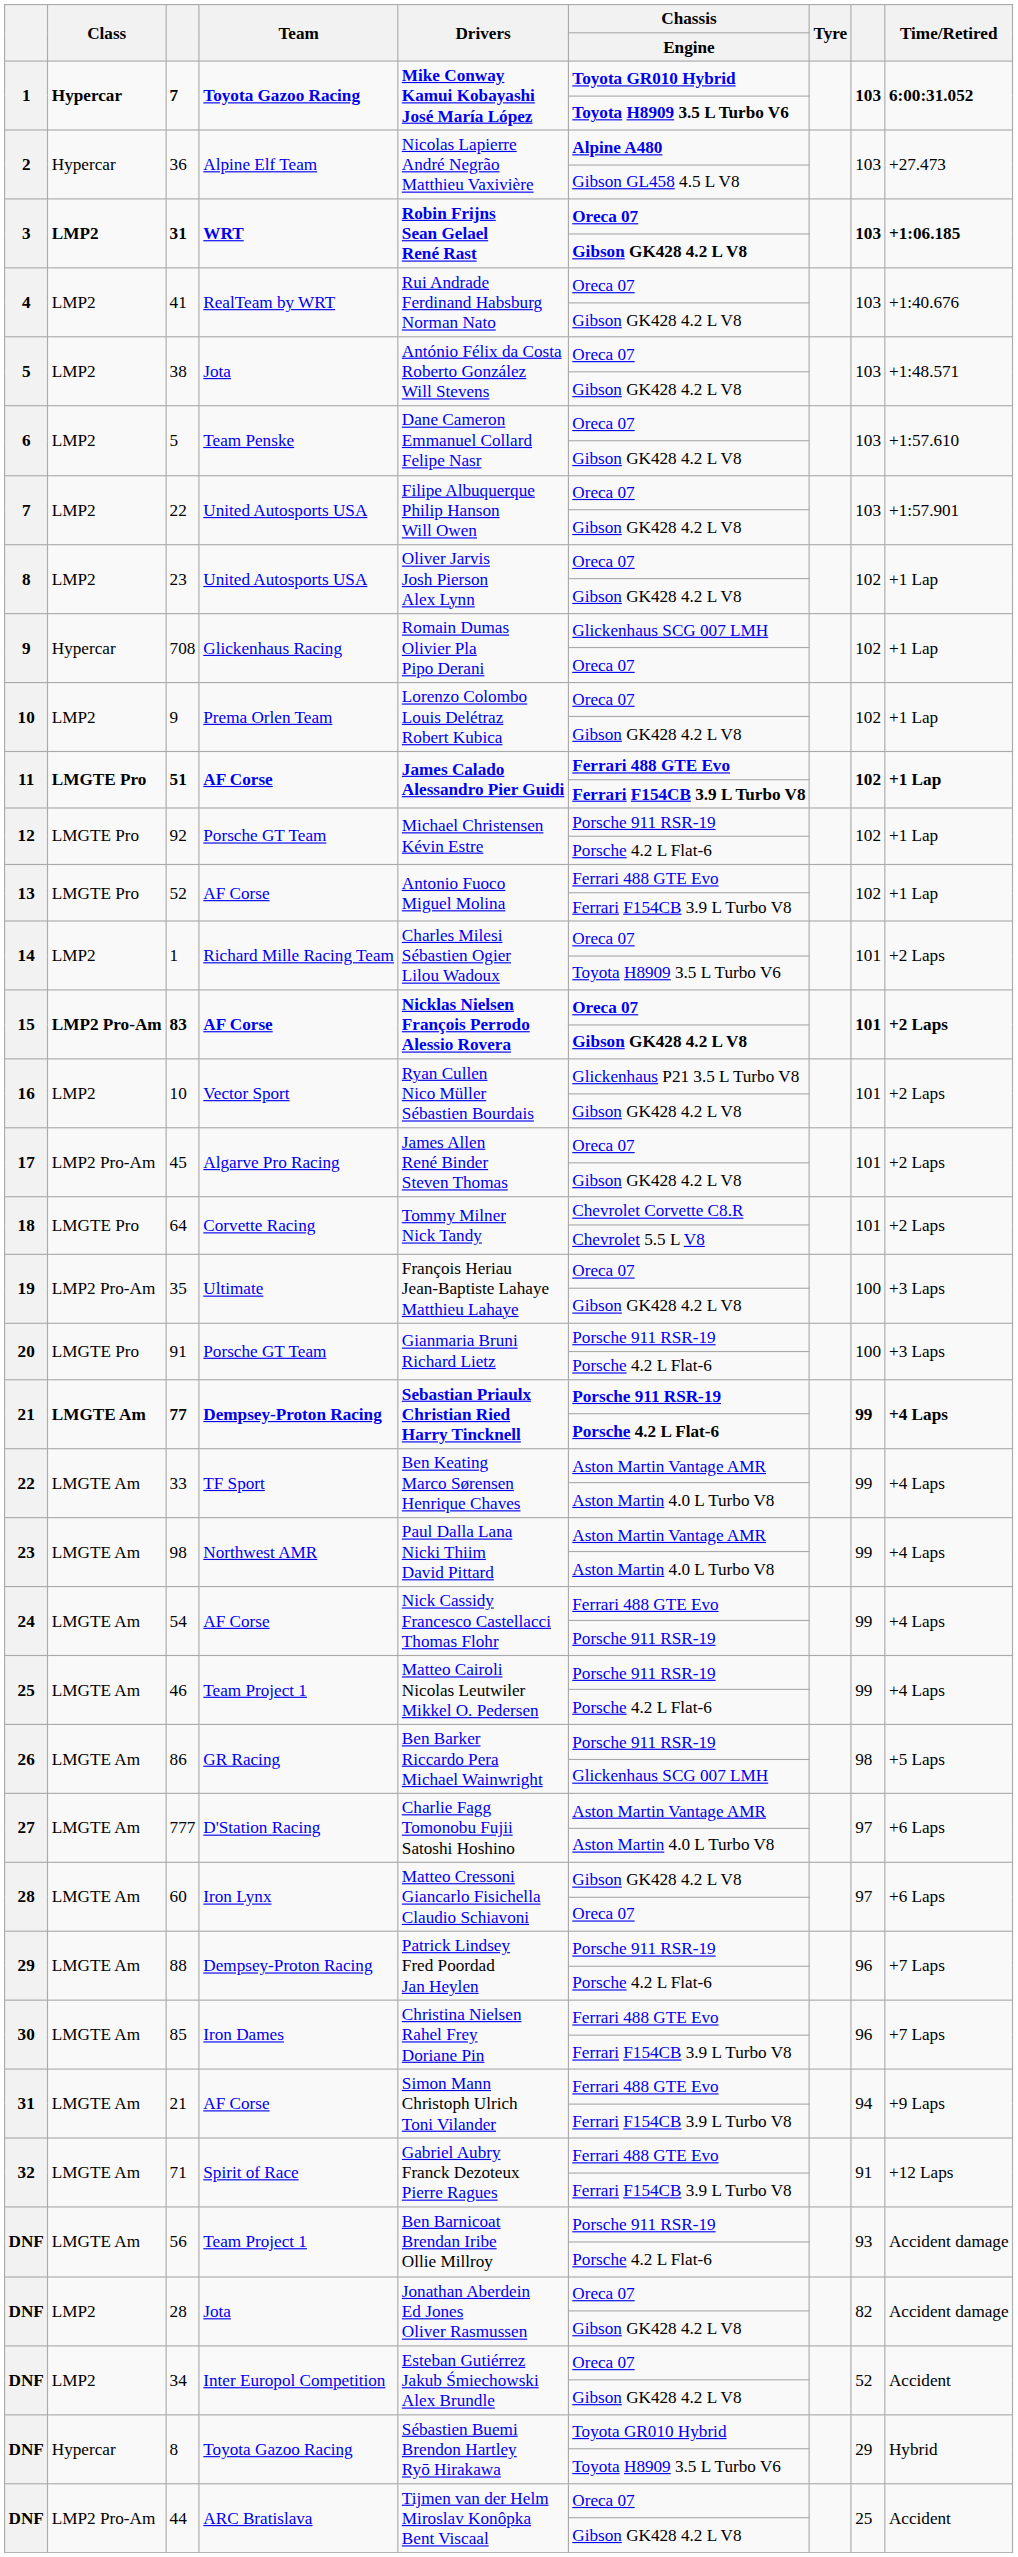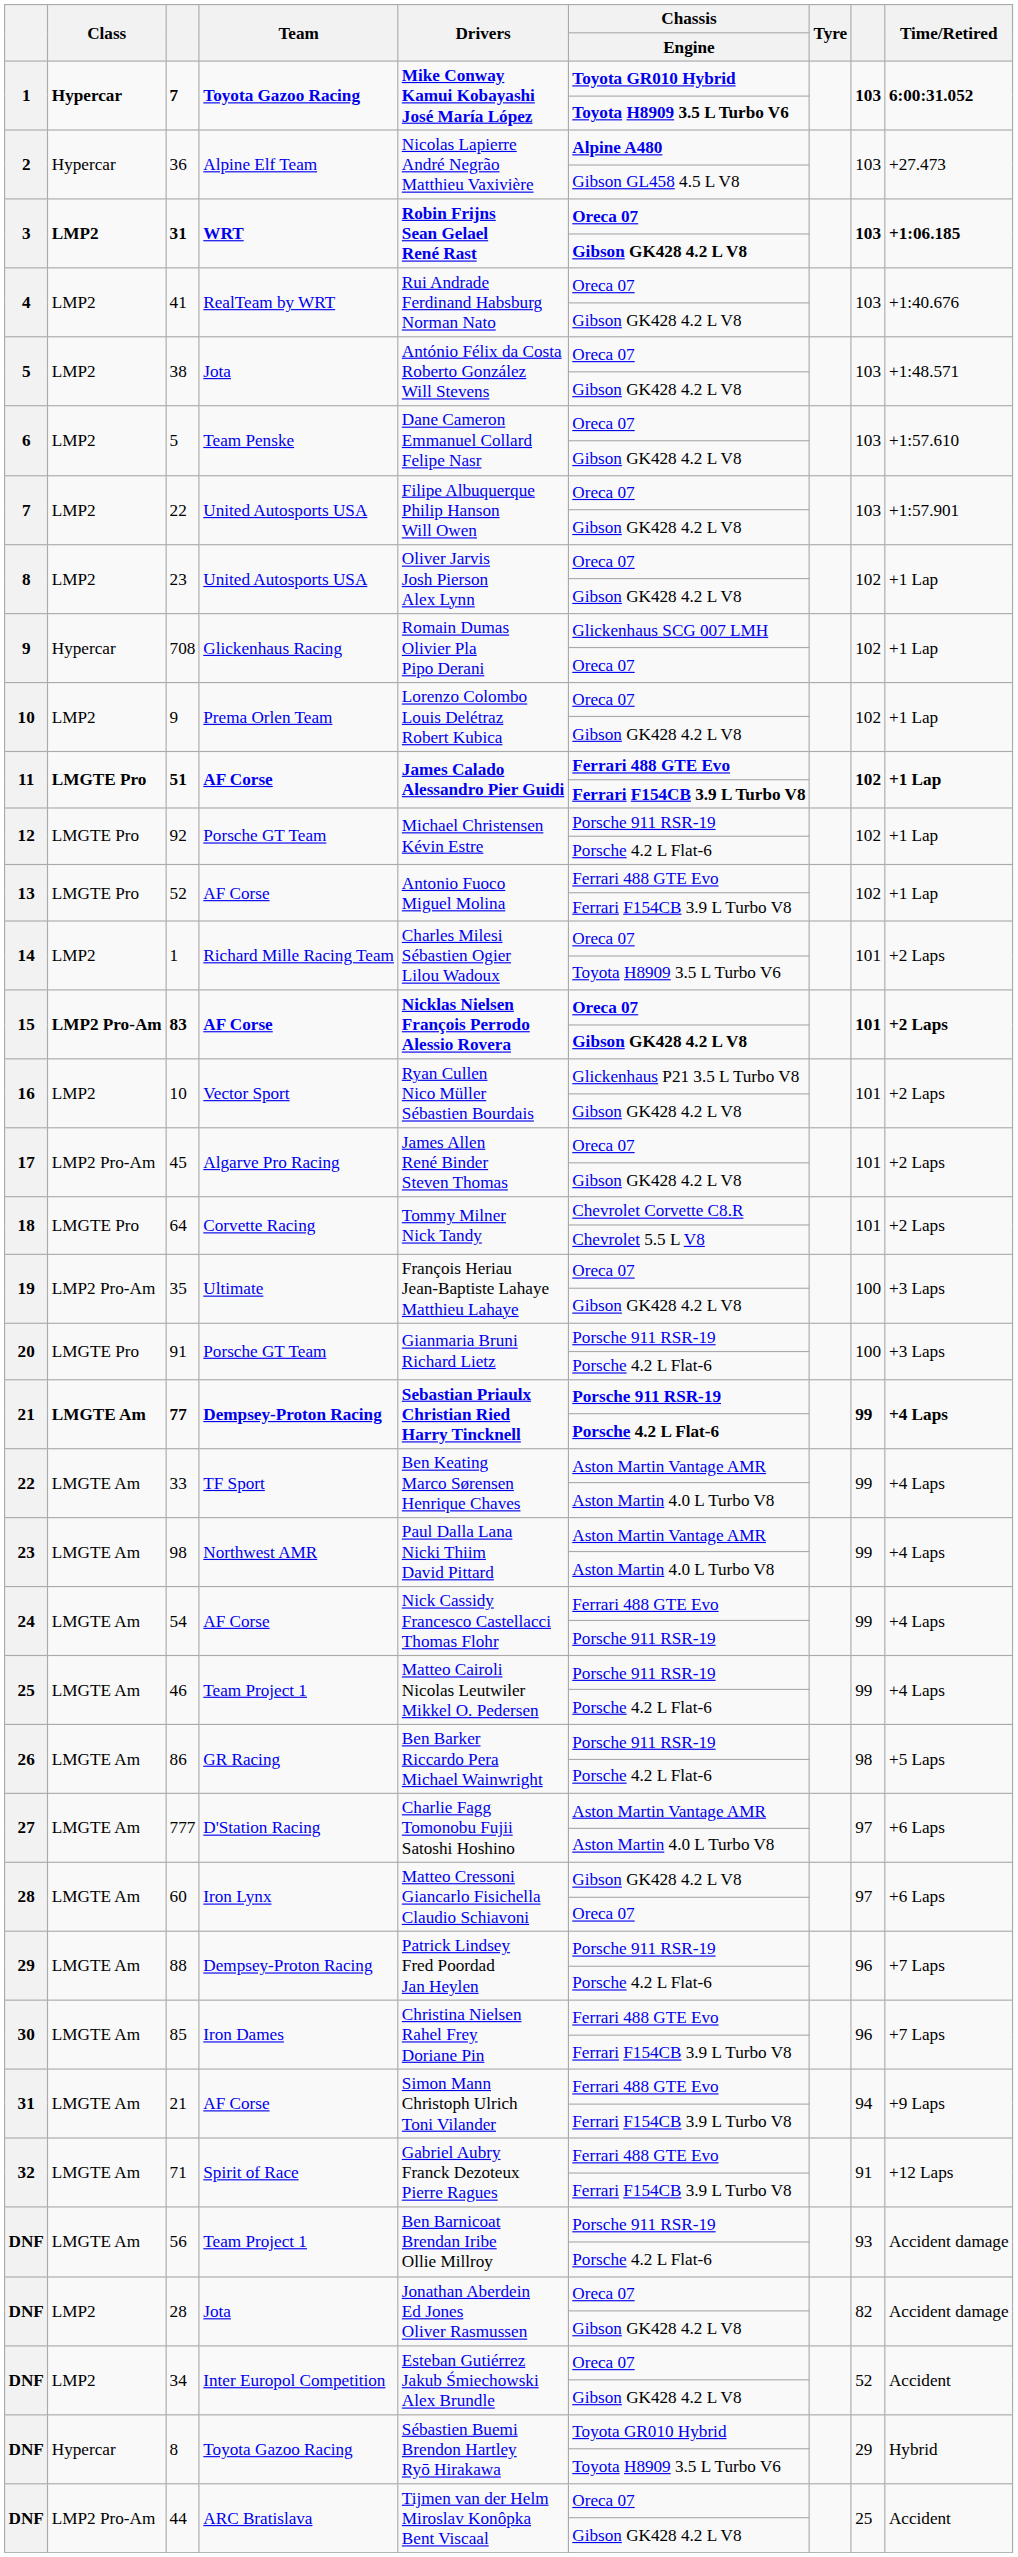(670, 1776) Glickenhaus SCG 007 LMH -> (642, 1776) Porsche 4.2 L Flat-6
